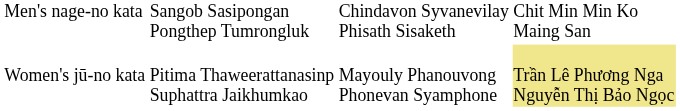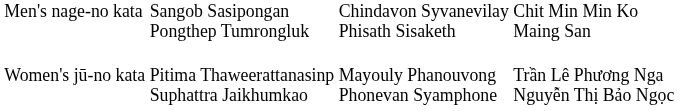(594, 85) khaki background -> (594, 85) no background
